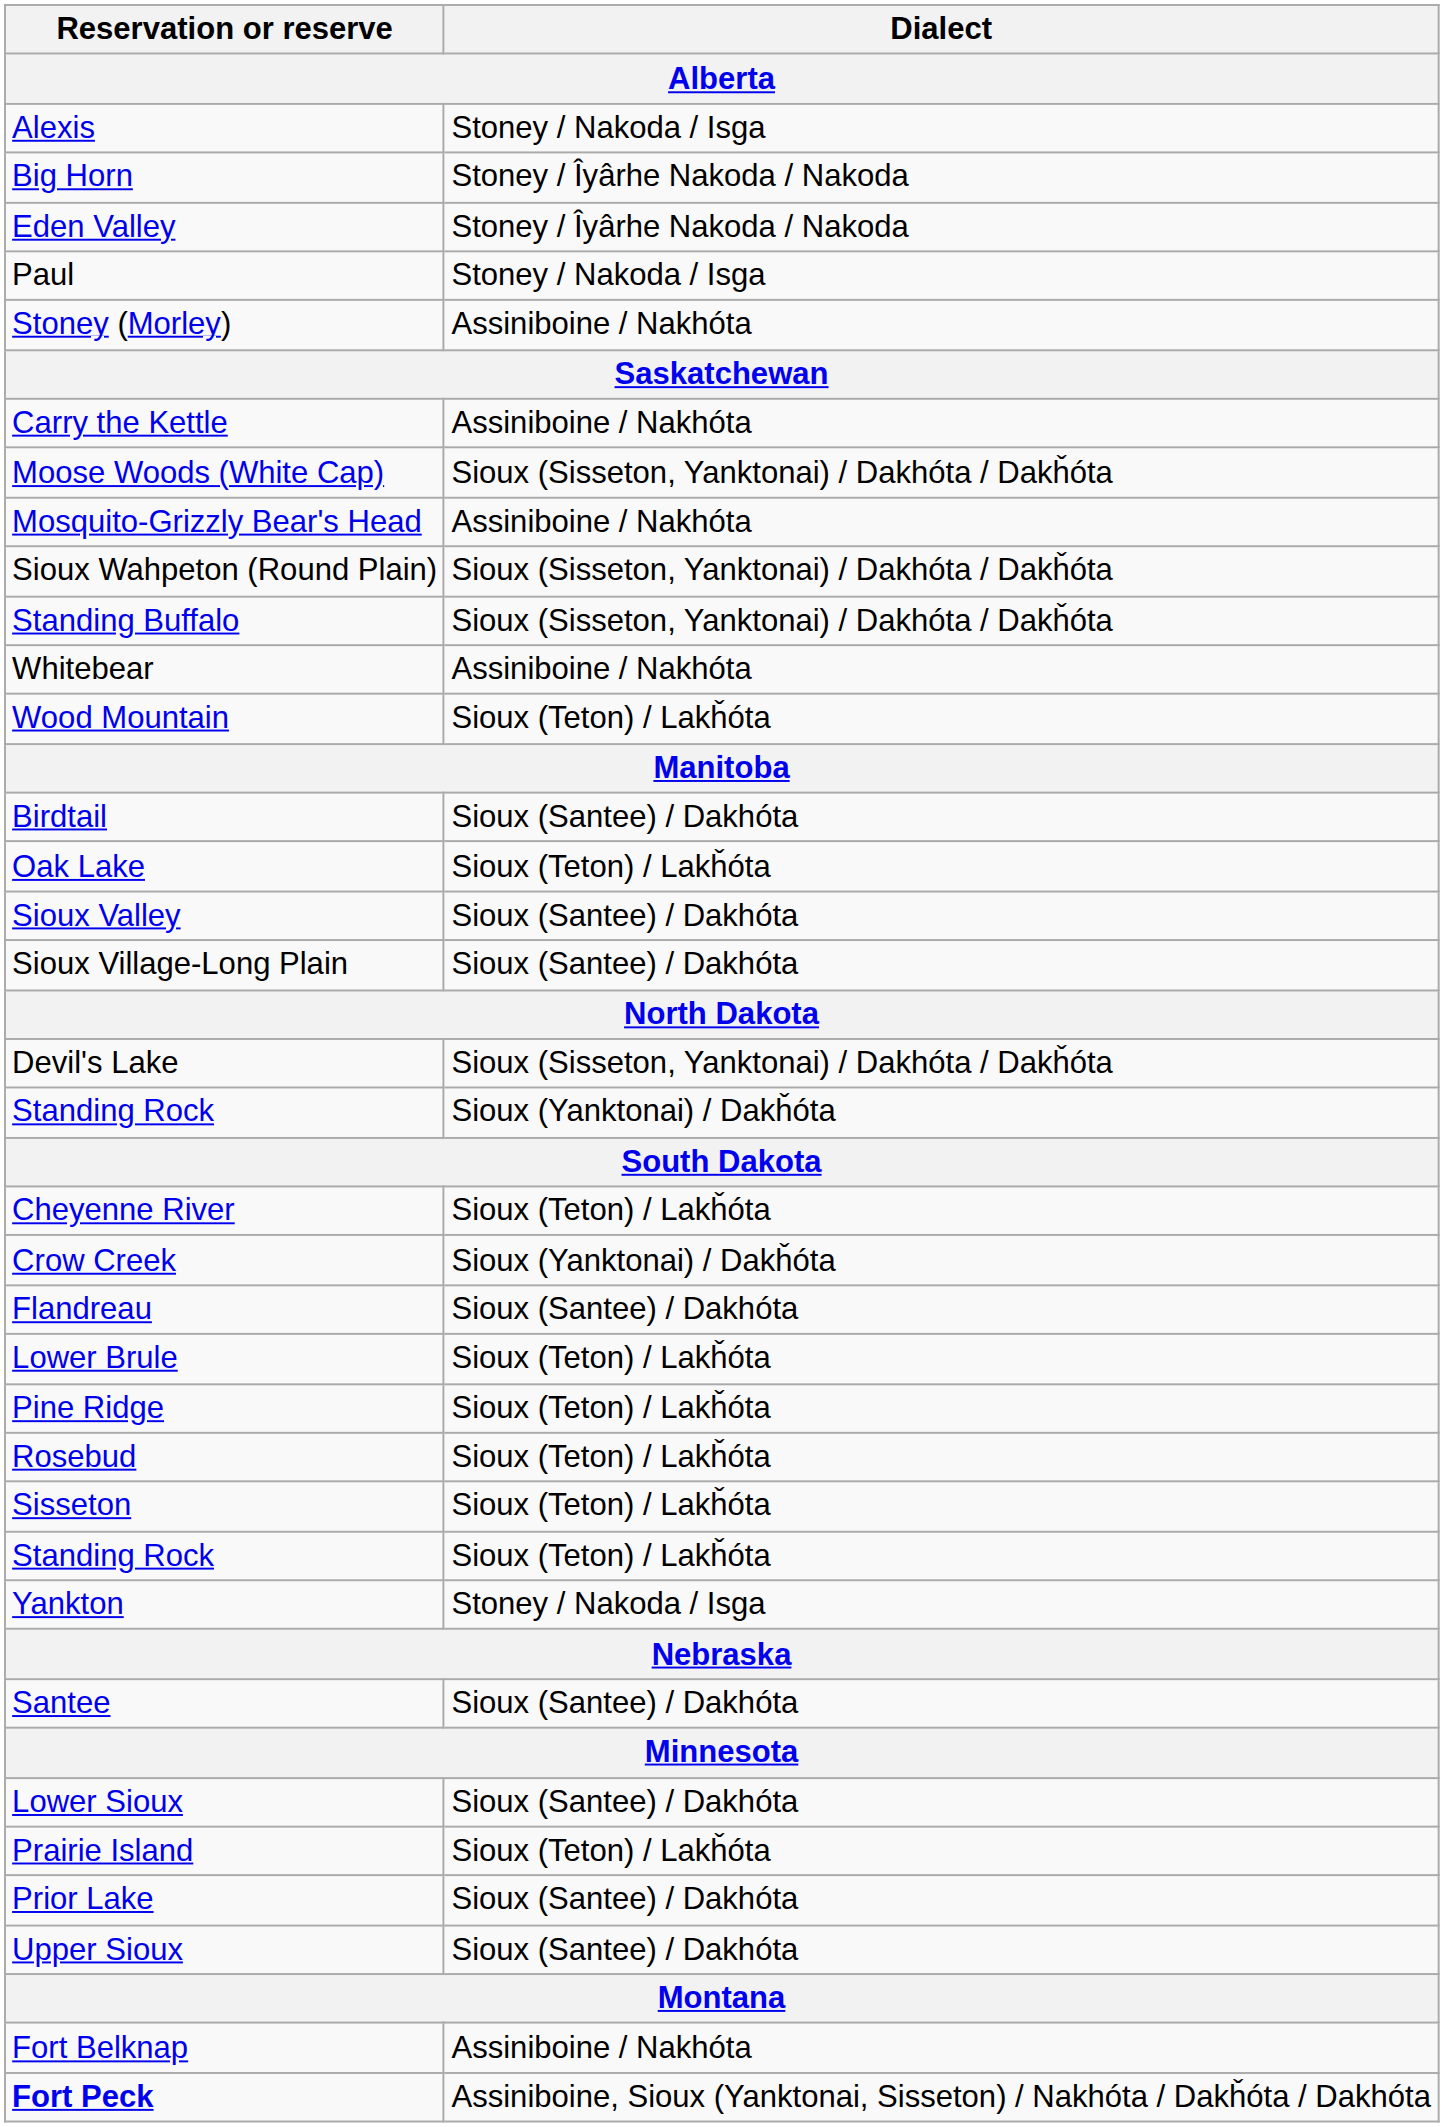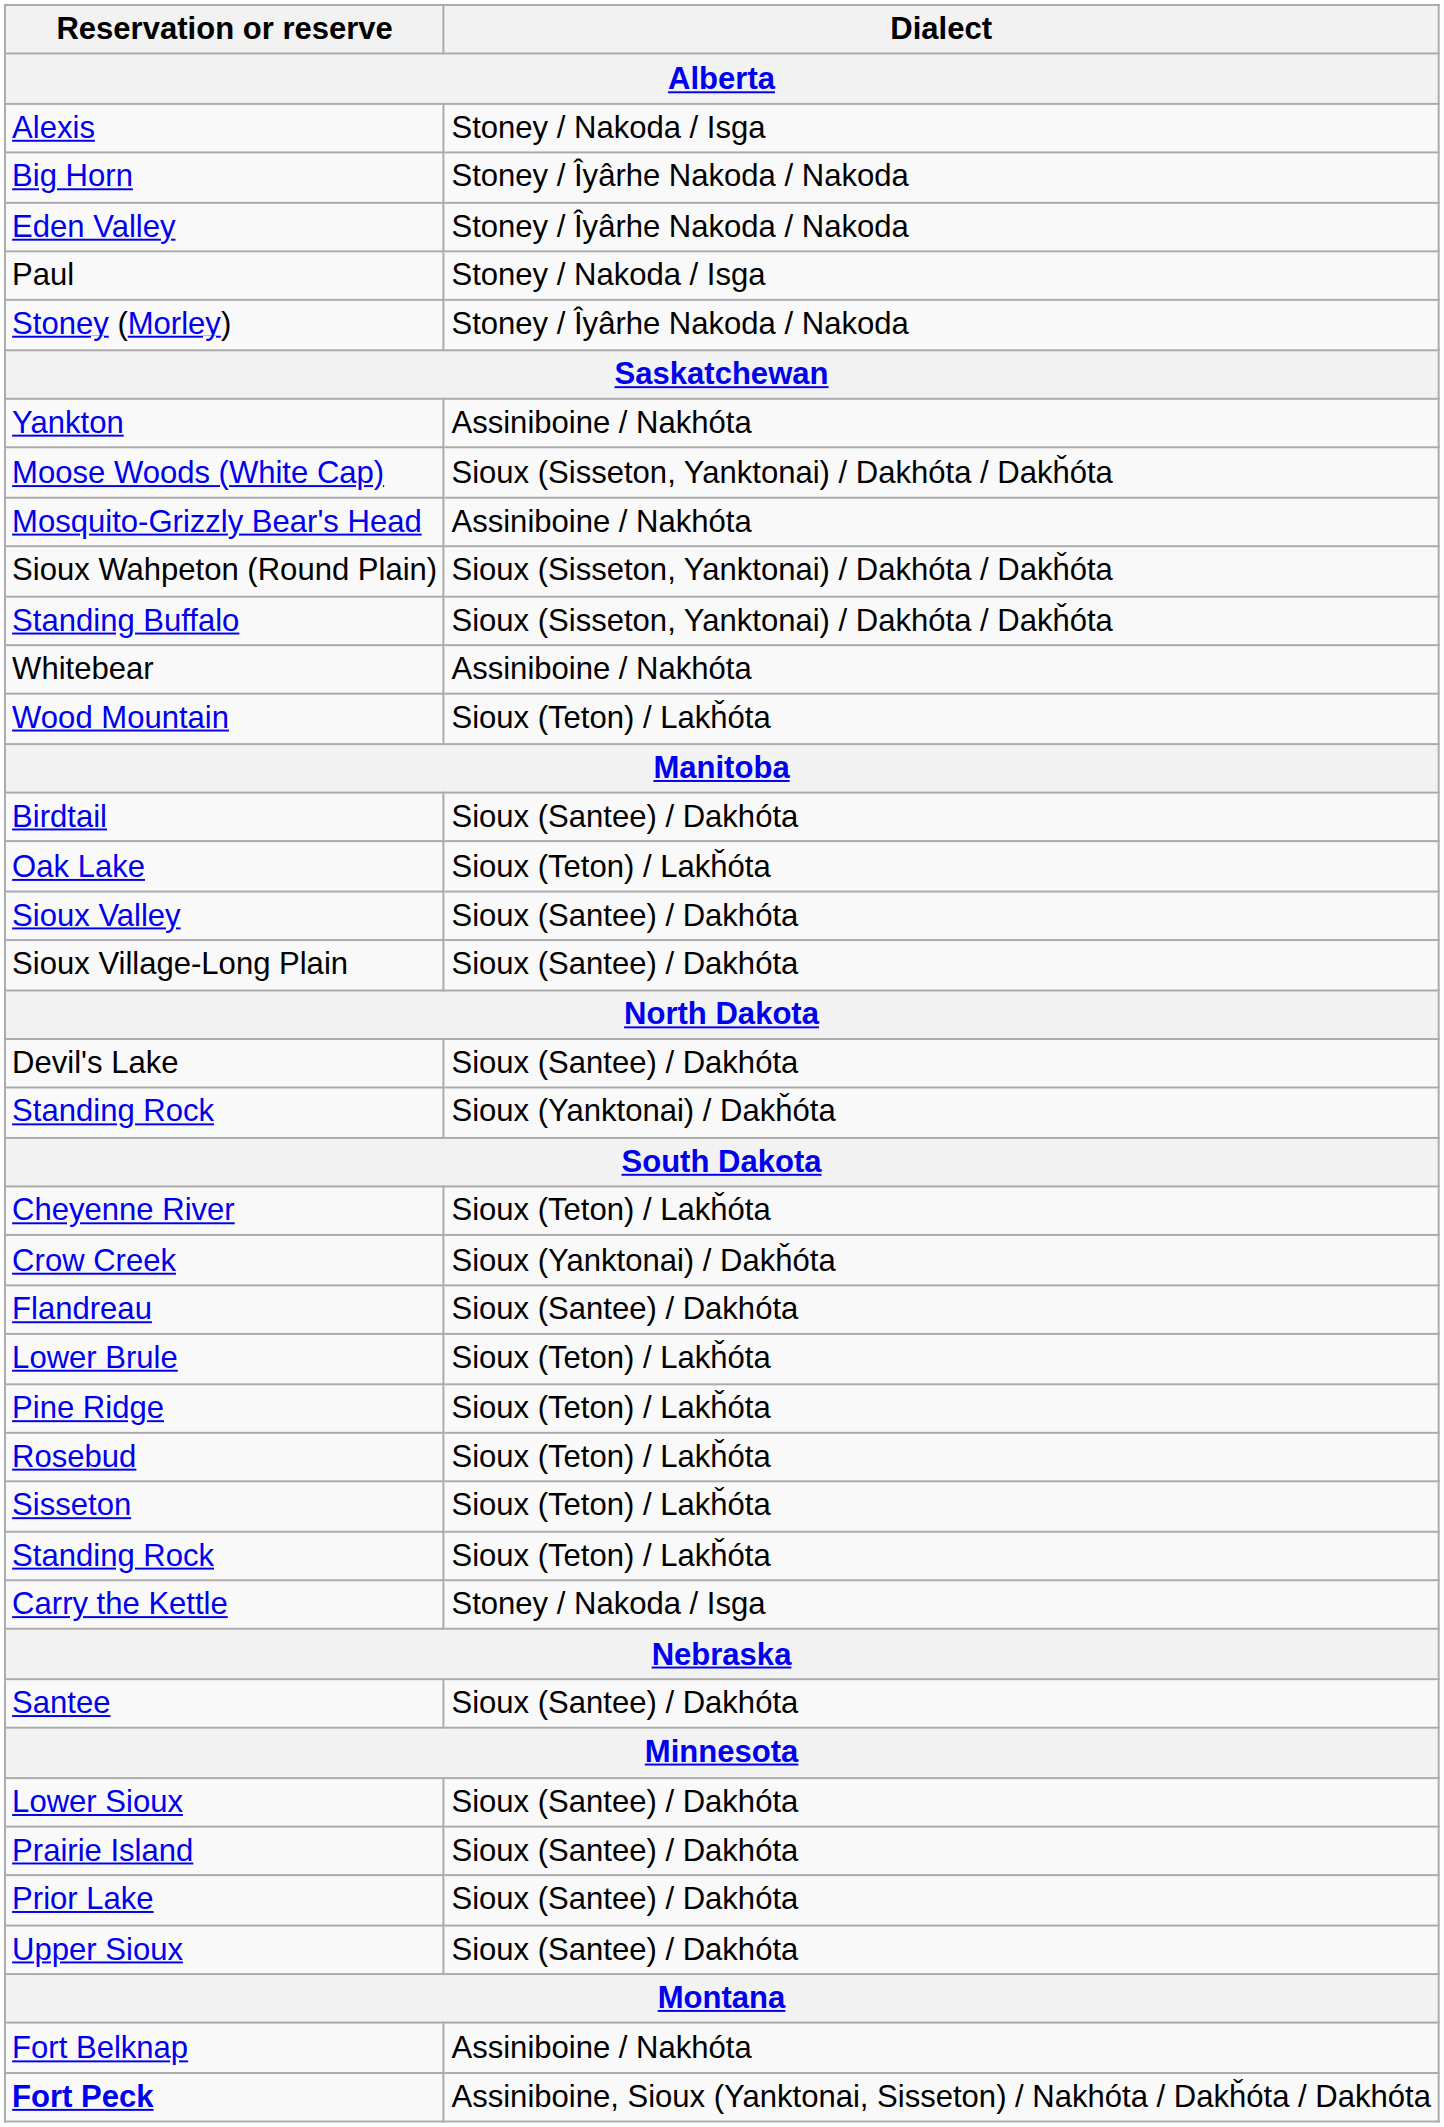(602, 324) Assiniboine / Nakhóta -> (680, 324) Stoney / Îyârhe Nakoda / Nakoda
(120, 422) Carry the Kettle -> (68, 422) Yankton
(782, 1062) Sioux (Sisseton, Yanktonai) / Dakhóta / Dakȟóta -> (625, 1062) Sioux (Santee) / Dakhóta
(68, 1604) Yankton -> (120, 1604) Carry the Kettle
(611, 1850) Sioux (Teton) / Lakȟóta -> (625, 1850) Sioux (Santee) / Dakhóta
